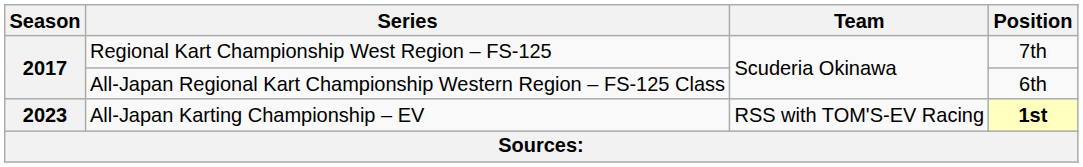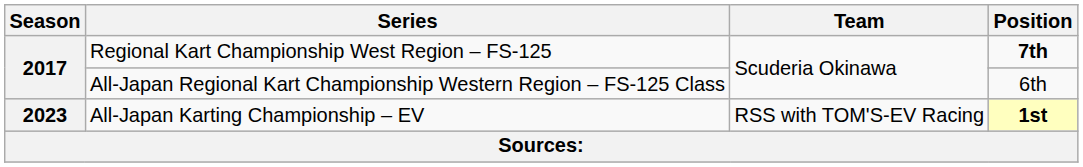(1033, 52) normal -> (1033, 52) bold
